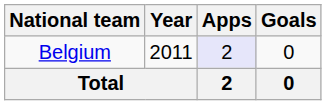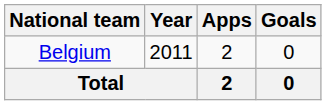(227, 52) lavender background -> (227, 52) no background
